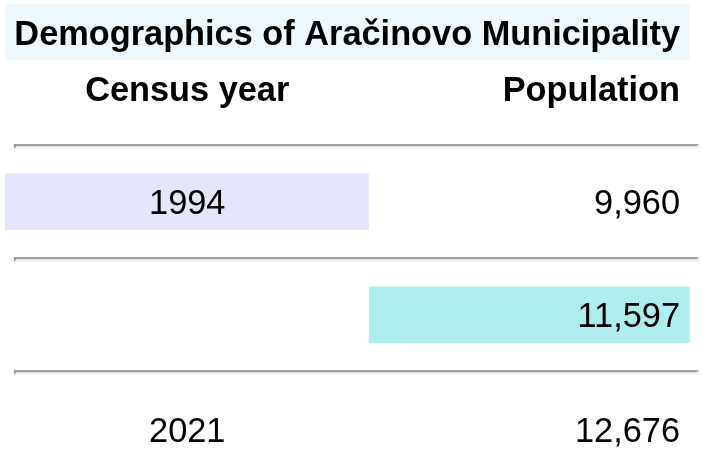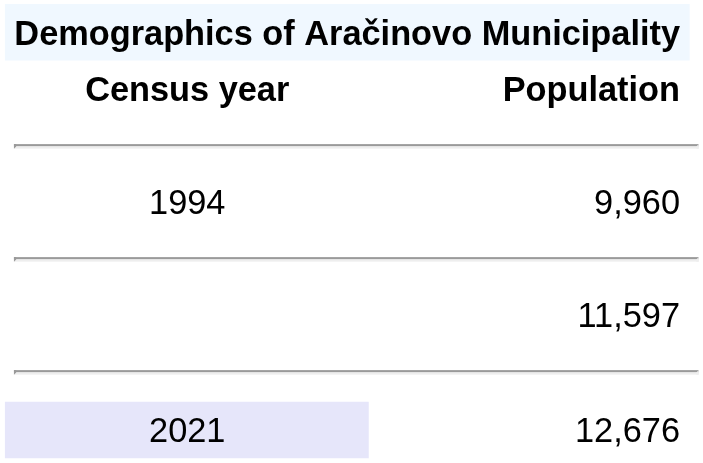(187, 202) lavender background -> (187, 202) no background
(629, 316) paleturquoise background -> (629, 316) no background
(187, 429) no background -> (187, 429) lavender background
